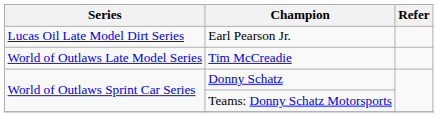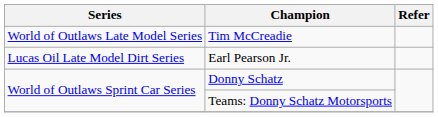rows swapped: (250, 36) <-> (250, 57)
